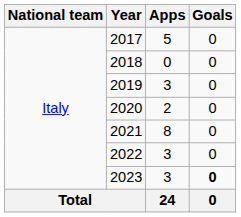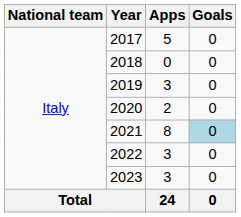(212, 131) no background -> (212, 131) lightblue background
(212, 177) bold -> (212, 177) normal
